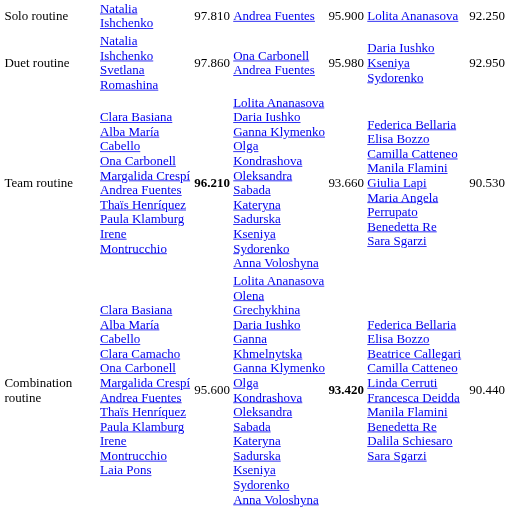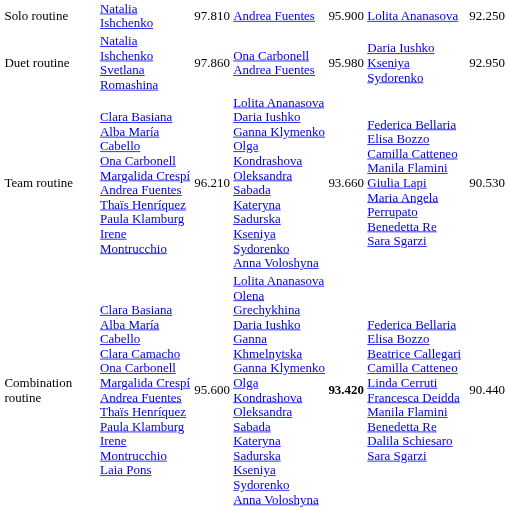(212, 182) bold -> (212, 182) normal
